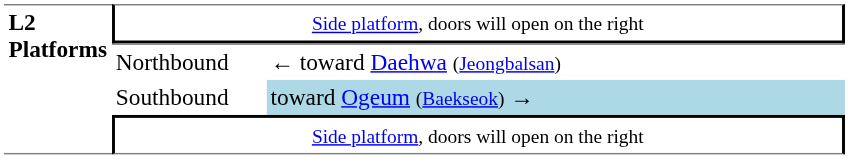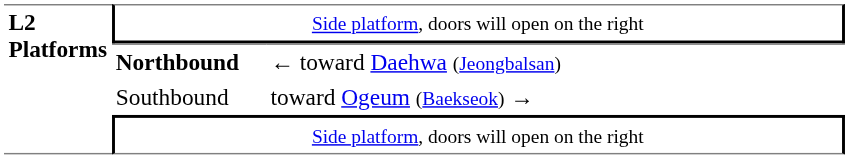(172, 62) normal -> (177, 62) bold
(402, 97) lightblue background -> (402, 97) no background
